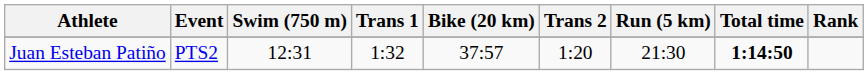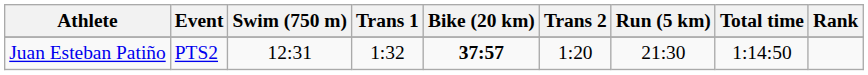(481, 52) normal -> (481, 52) bold
(762, 52) bold -> (762, 52) normal
